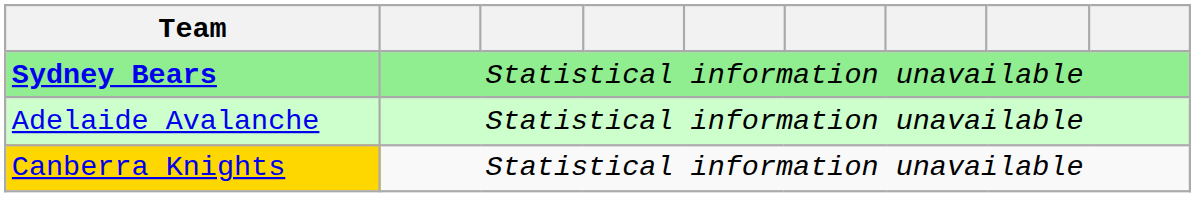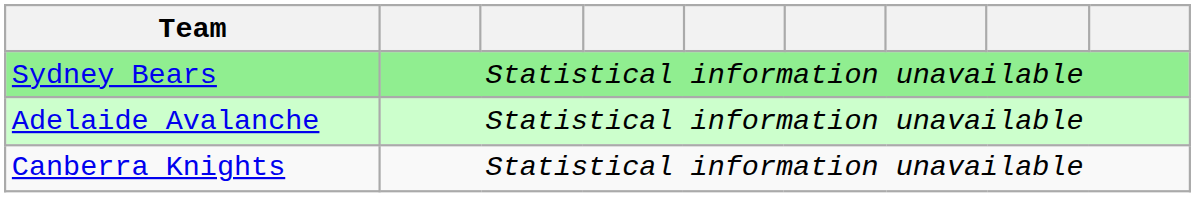(114, 75) bold -> (114, 75) normal
(149, 167) gold background -> (149, 167) no background
